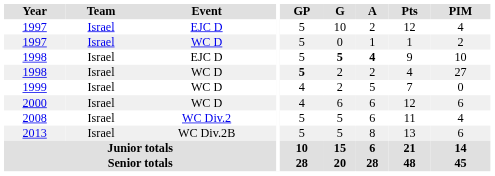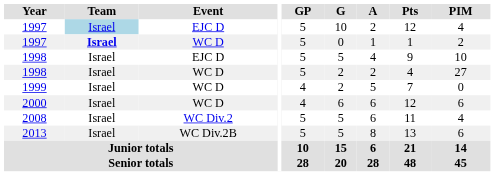(101, 26) no background -> (102, 26) lightblue background
(101, 42) normal -> (102, 42) bold
(340, 57) bold -> (341, 57) normal
(372, 57) bold -> (373, 57) normal
(302, 72) bold -> (303, 72) normal
